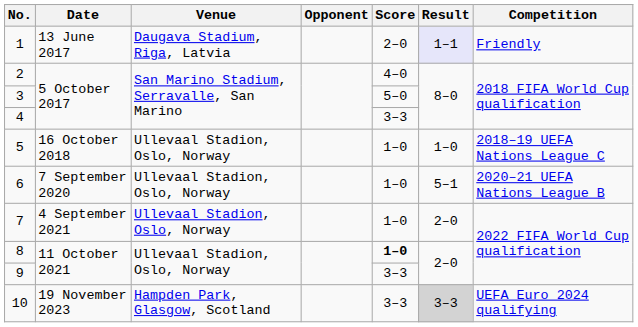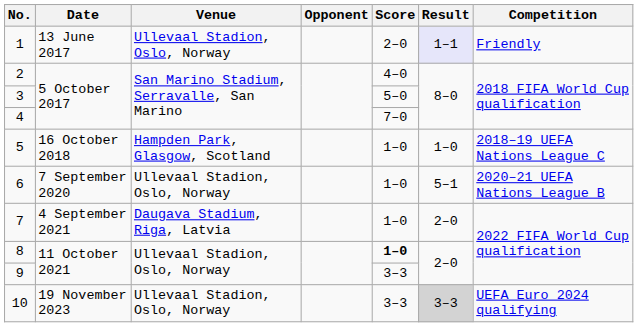(198, 45) Daugava Stadium, Riga, Latvia -> (202, 45) Ullevaal Stadion, Oslo, Norway
(395, 118) 3–3 -> (395, 118) 7–0
(202, 148) Ullevaal Stadion, Oslo, Norway -> (202, 148) Hampden Park, Glasgow, Scotland
(202, 222) Ullevaal Stadion, Oslo, Norway -> (198, 222) Daugava Stadium, Riga, Latvia
(202, 303) Hampden Park, Glasgow, Scotland -> (202, 303) Ullevaal Stadion, Oslo, Norway
